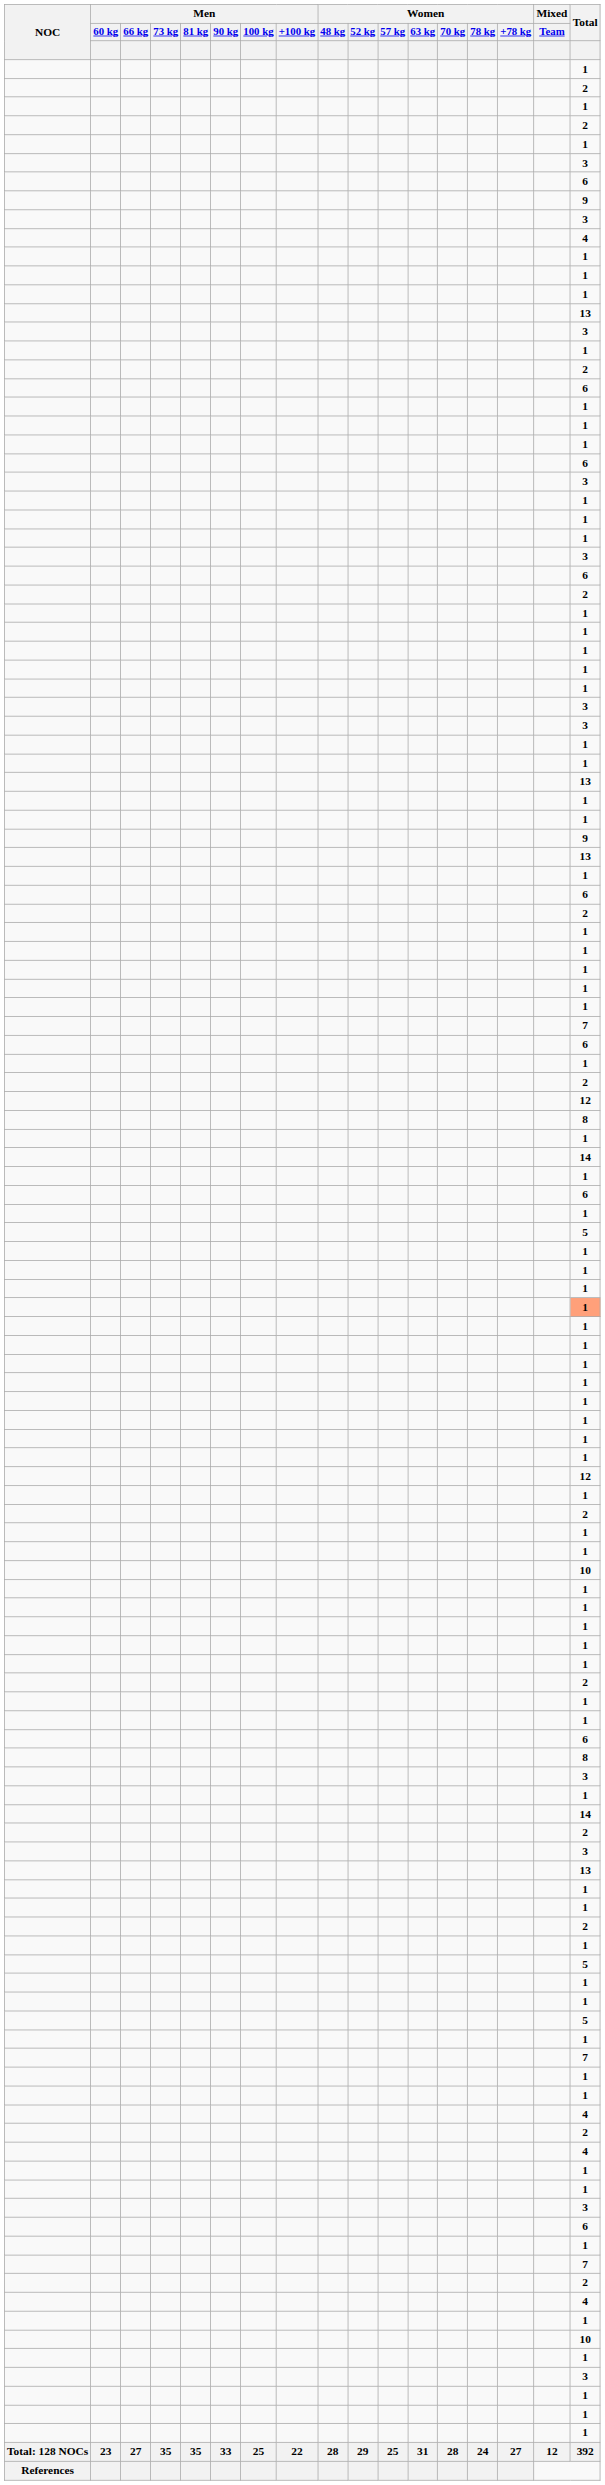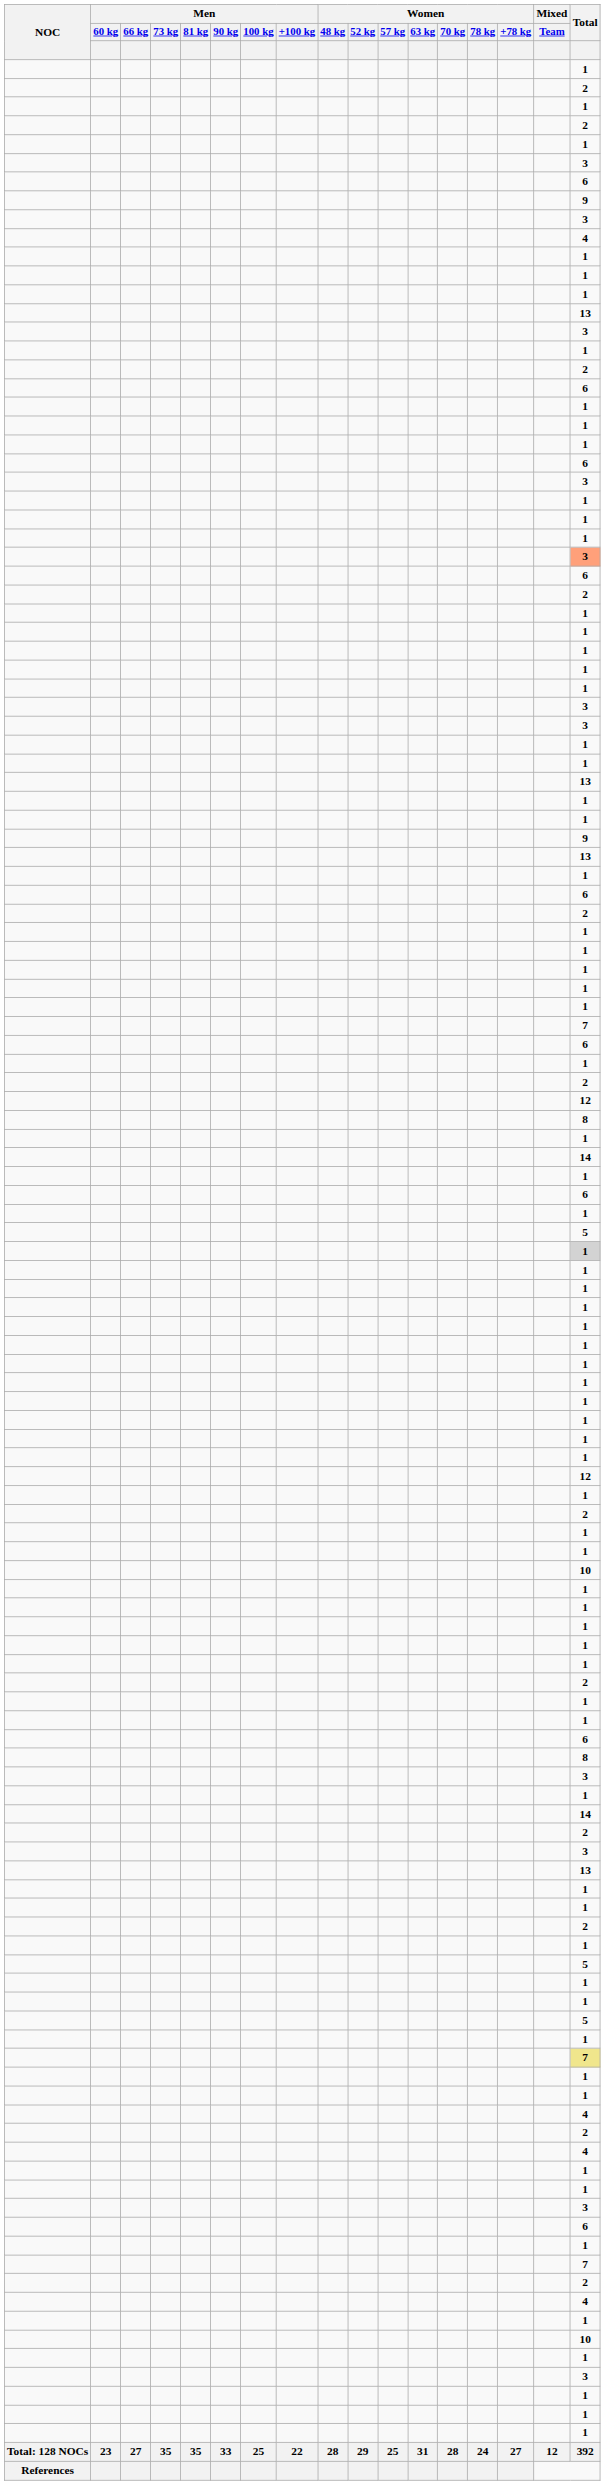(585, 557) no background -> (585, 557) lightsalmon background
(585, 1251) no background -> (585, 1251) lightgrey background
(585, 1307) lightsalmon background -> (585, 1307) no background
(585, 2058) no background -> (585, 2058) khaki background
